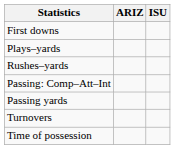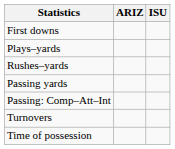rows swapped: (37, 100) <-> (59, 83)
